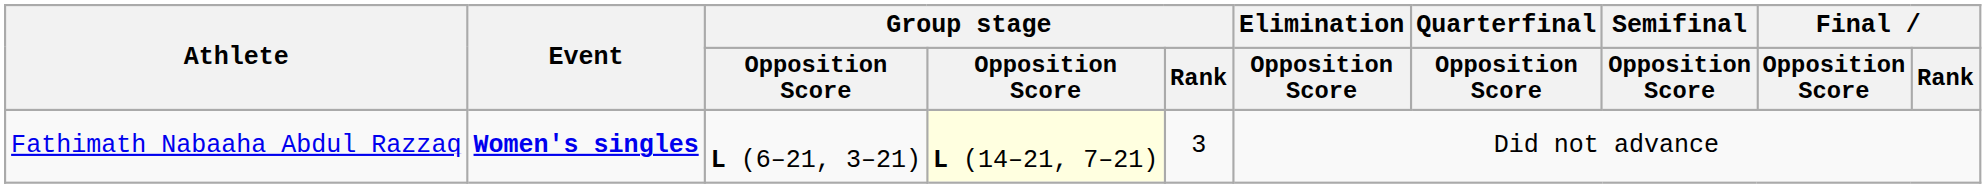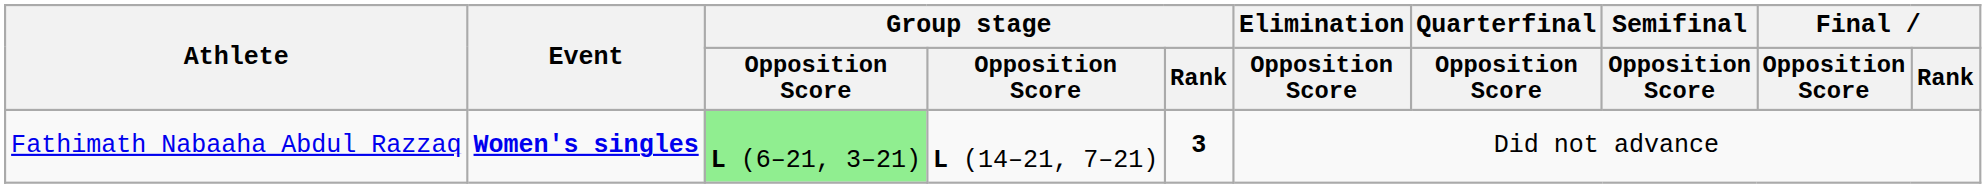(816, 161) no background -> (816, 161) lightgreen background
(1046, 161) lightyellow background -> (1046, 161) no background
(1199, 146) normal -> (1199, 146) bold
